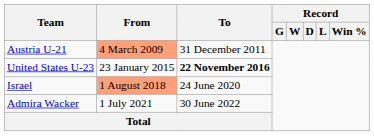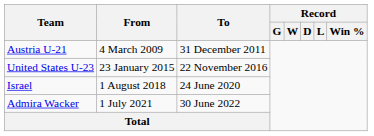(131, 49) lightsalmon background -> (131, 49) no background
(225, 67) bold -> (223, 67) normal
(132, 85) lightsalmon background -> (132, 85) no background
